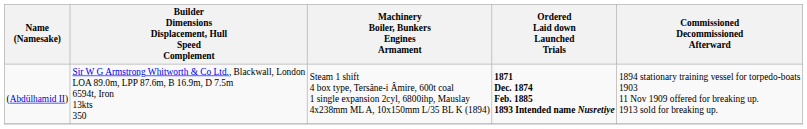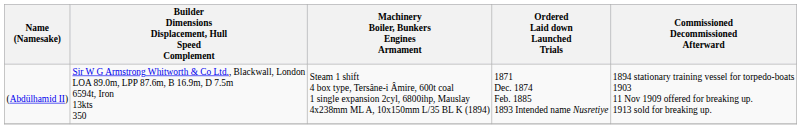(554, 94) bold -> (551, 94) normal
